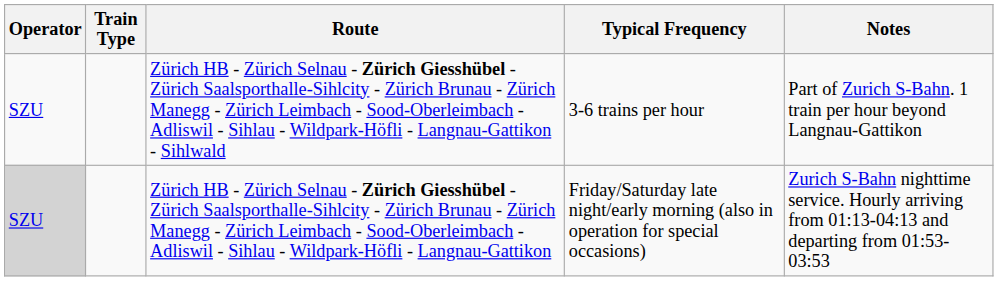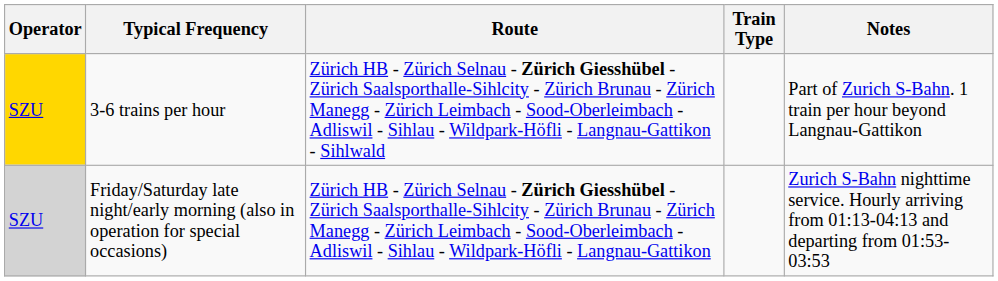columns swapped: (116, 29) <-> (674, 29)
(26, 109) no background -> (26, 109) gold background
